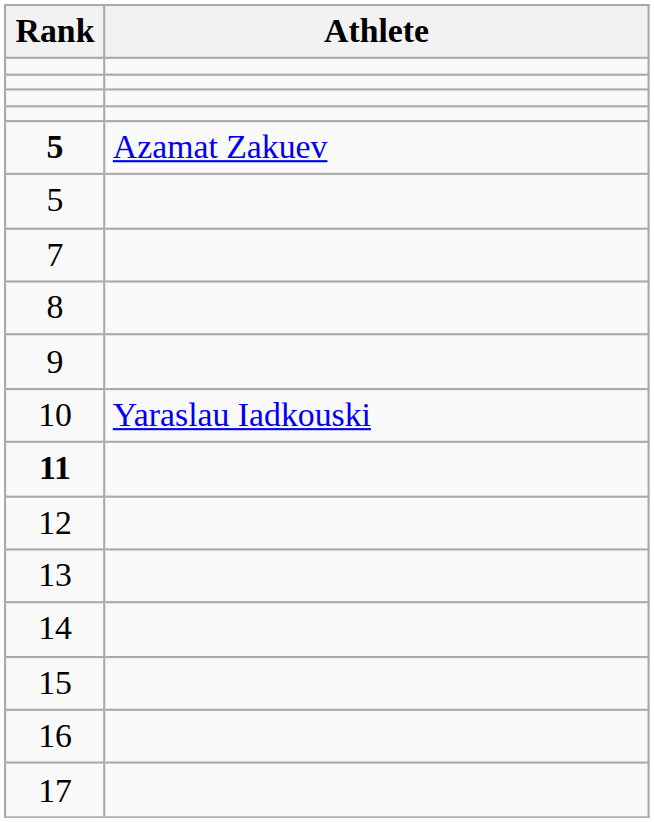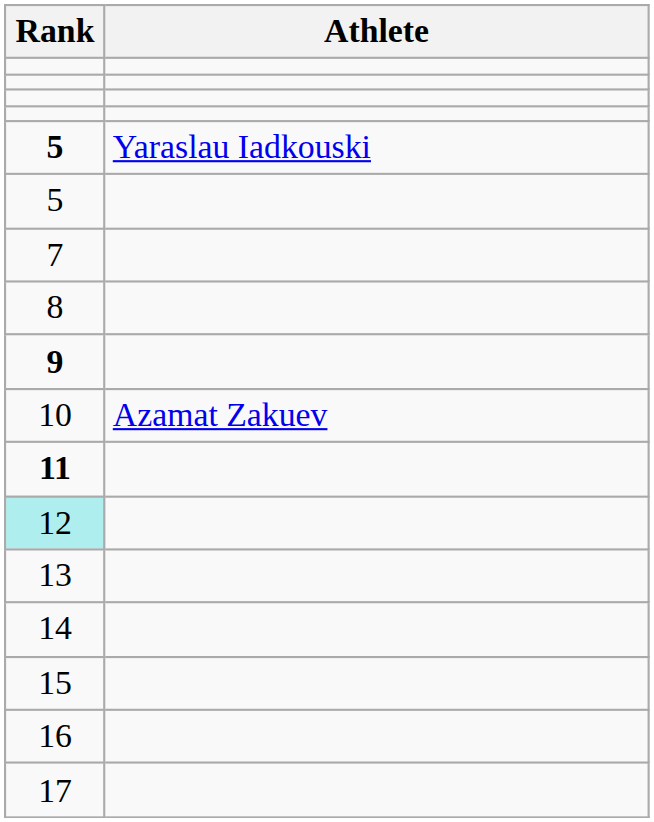(220, 147) Azamat Zakuev -> (242, 147) Yaraslau Iadkouski
(55, 361) normal -> (55, 361) bold
(242, 414) Yaraslau Iadkouski -> (220, 414) Azamat Zakuev
(55, 521) no background -> (55, 521) paleturquoise background
